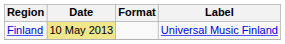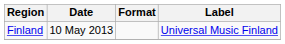(81, 30) khaki background -> (81, 30) no background
